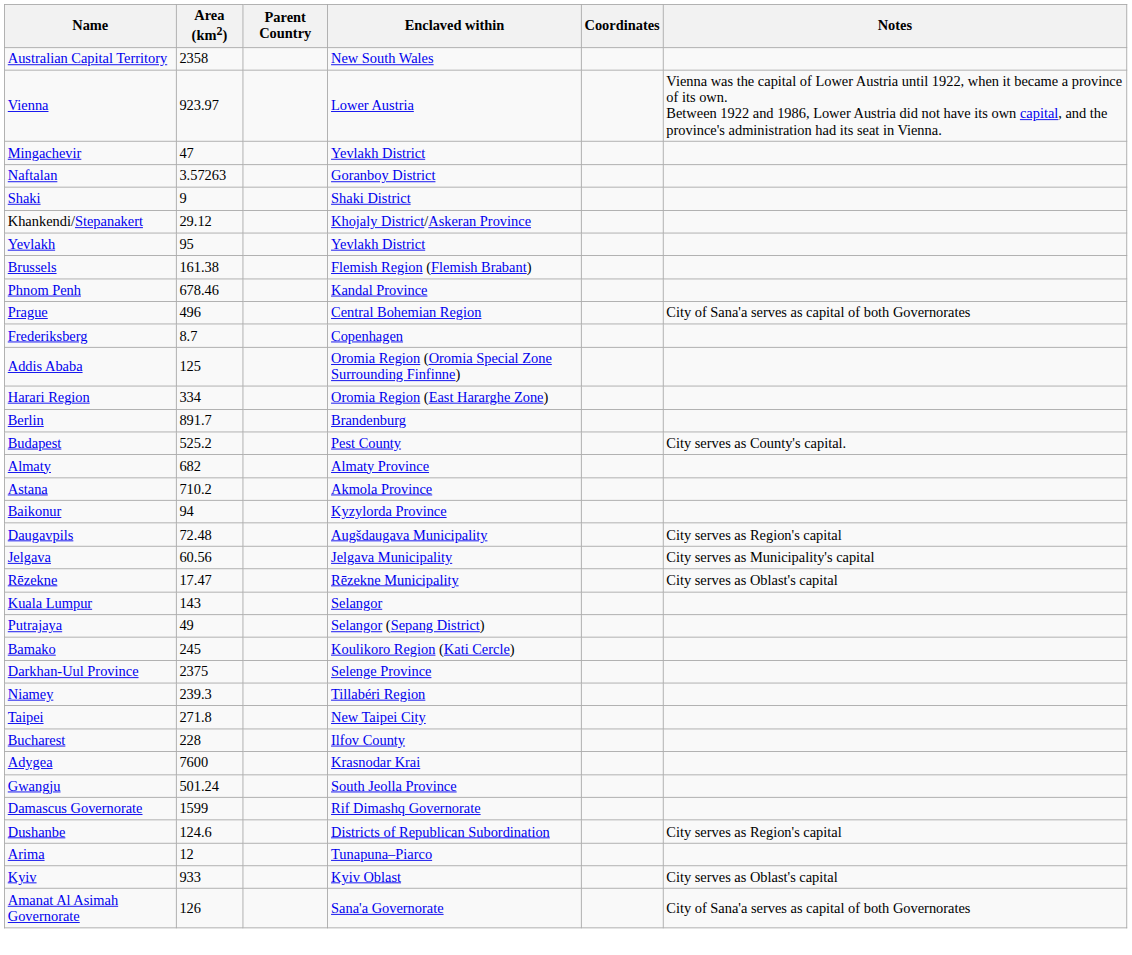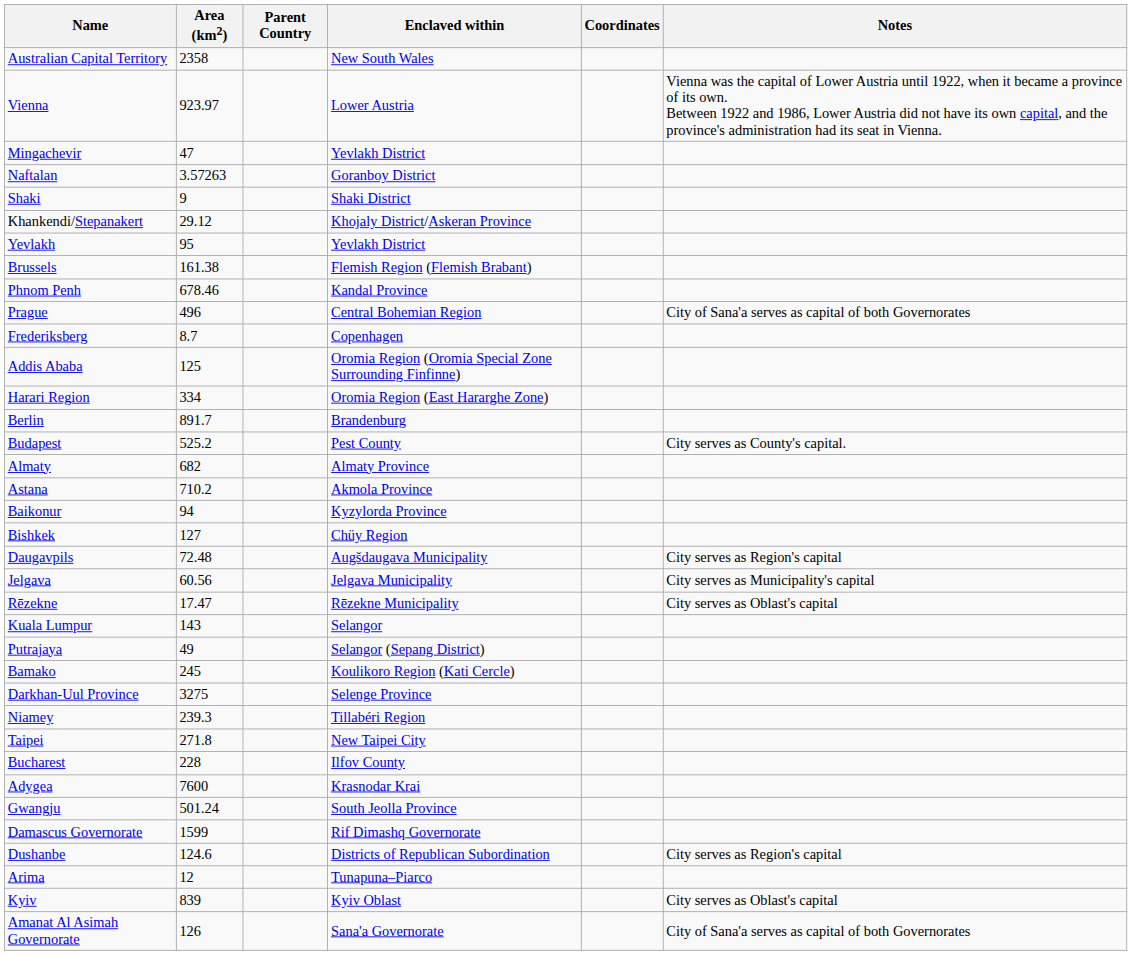+ row: (31, 534)
(194, 671) 2375 -> (194, 694) 3275
(190, 877) 933 -> (190, 900) 839
